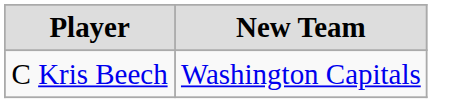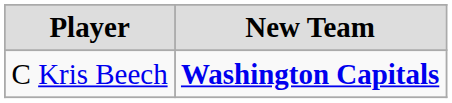(301, 73) normal -> (310, 73) bold
